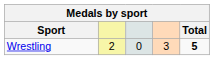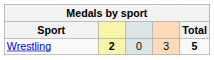(112, 47) normal -> (112, 47) bold
